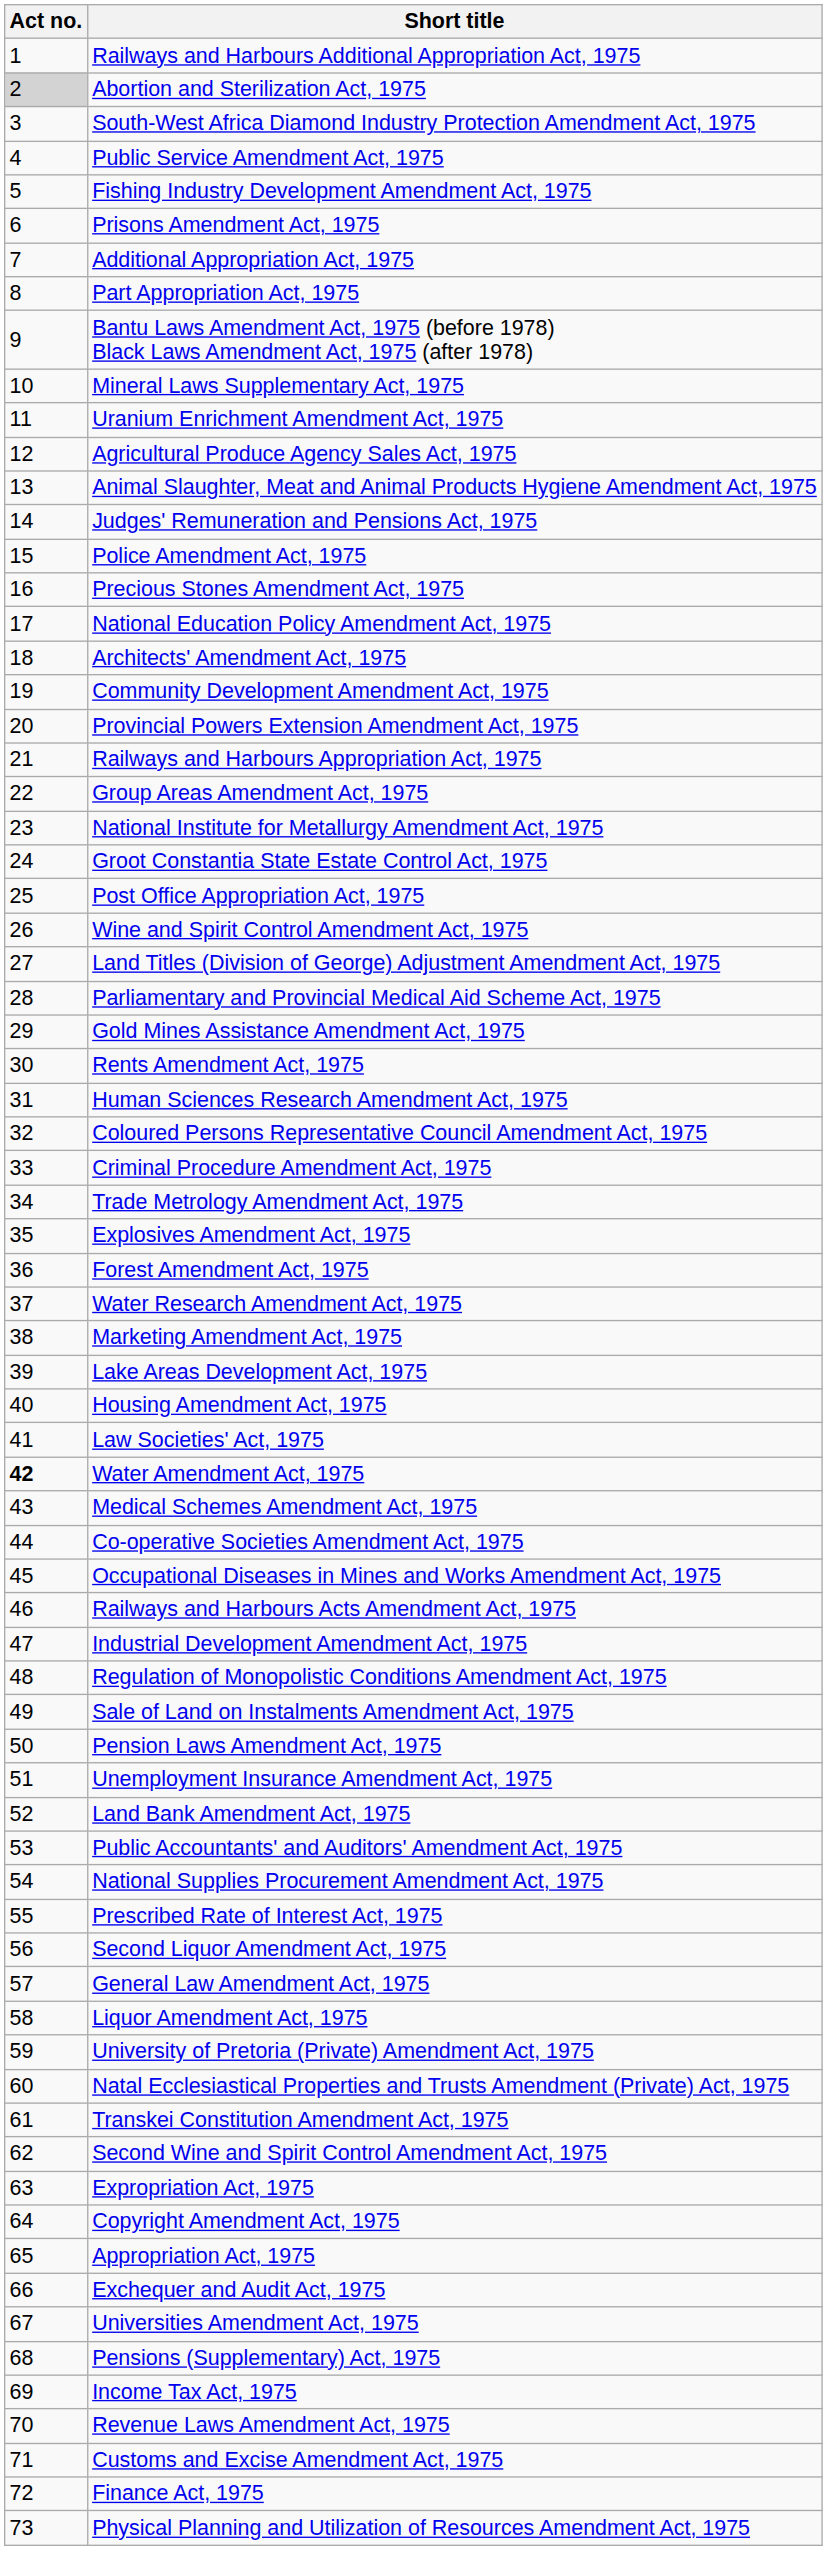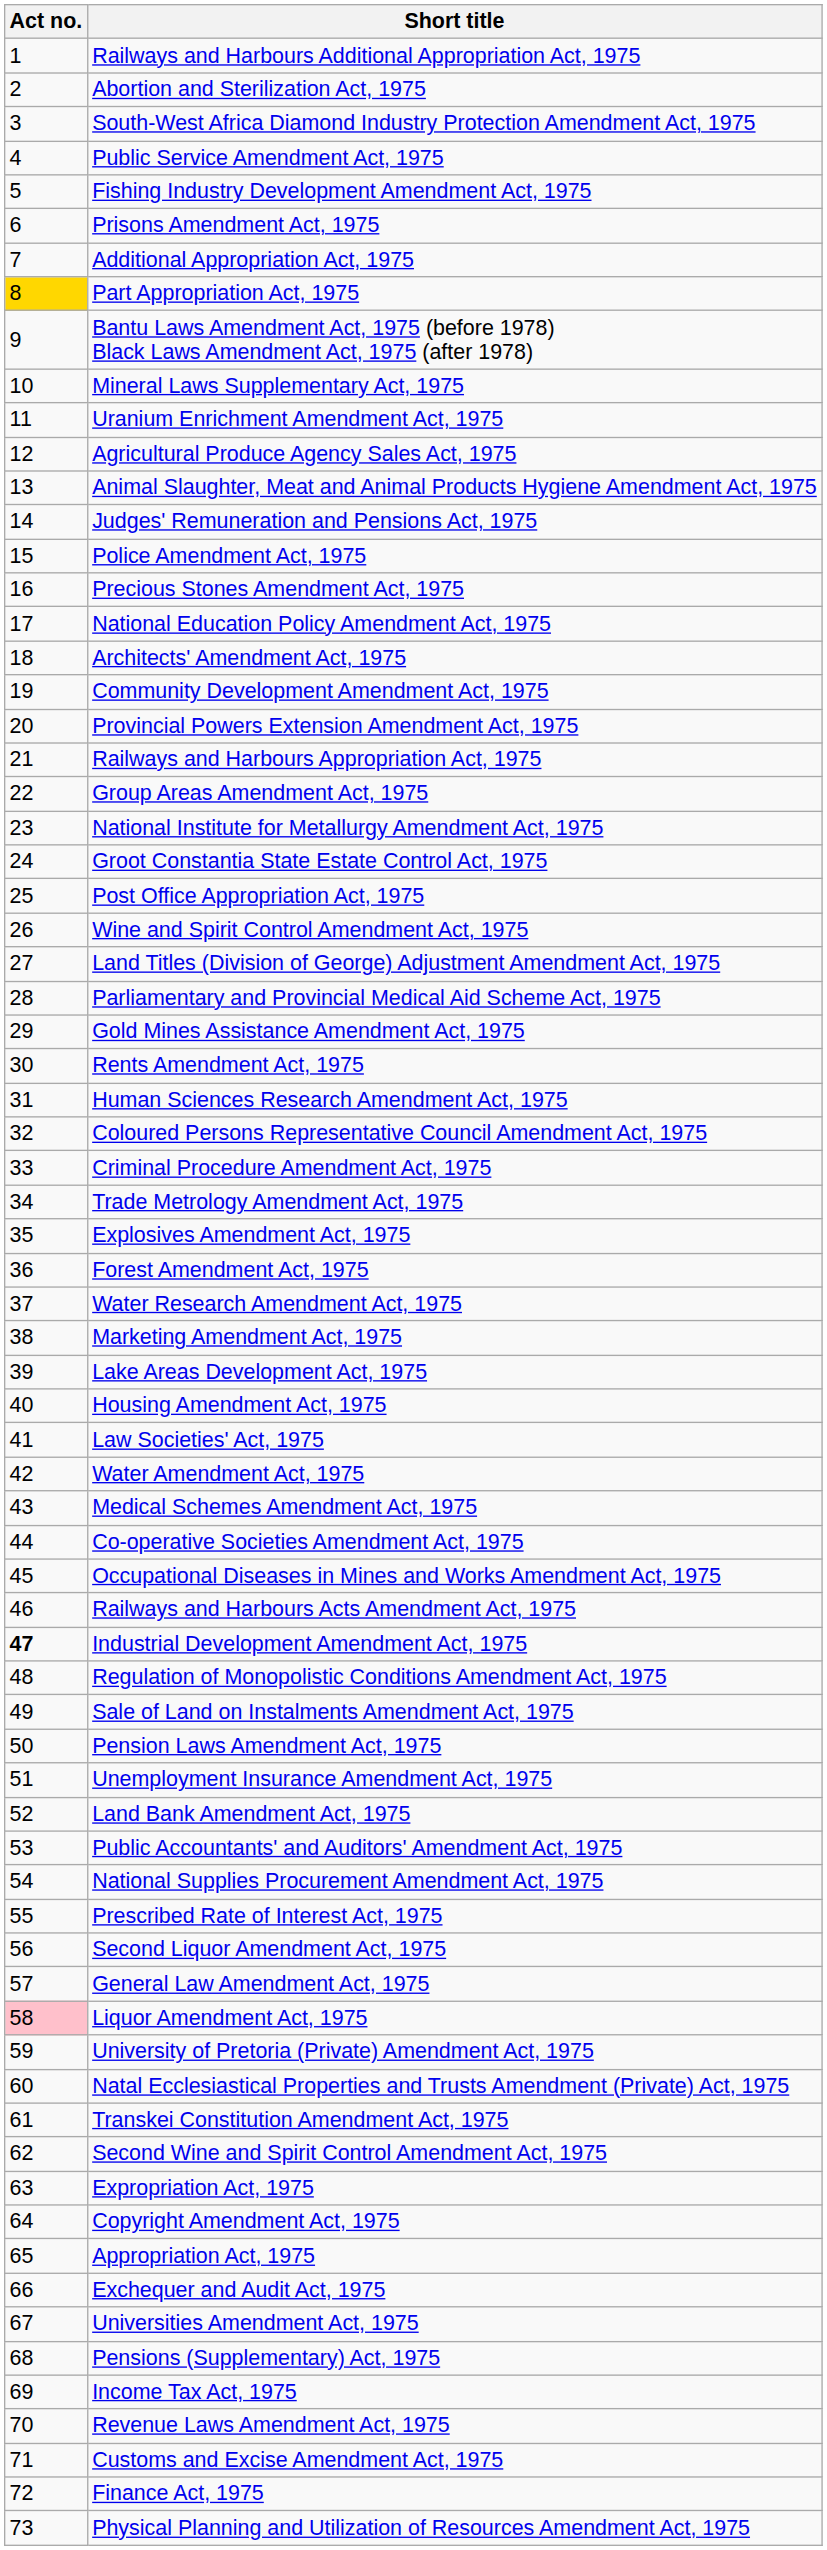(16, 89) lightgrey background -> (16, 89) no background
(16, 293) no background -> (16, 293) gold background
(22, 1473) bold -> (22, 1473) normal
(22, 1643) normal -> (22, 1643) bold
(22, 2017) no background -> (22, 2017) pink background
